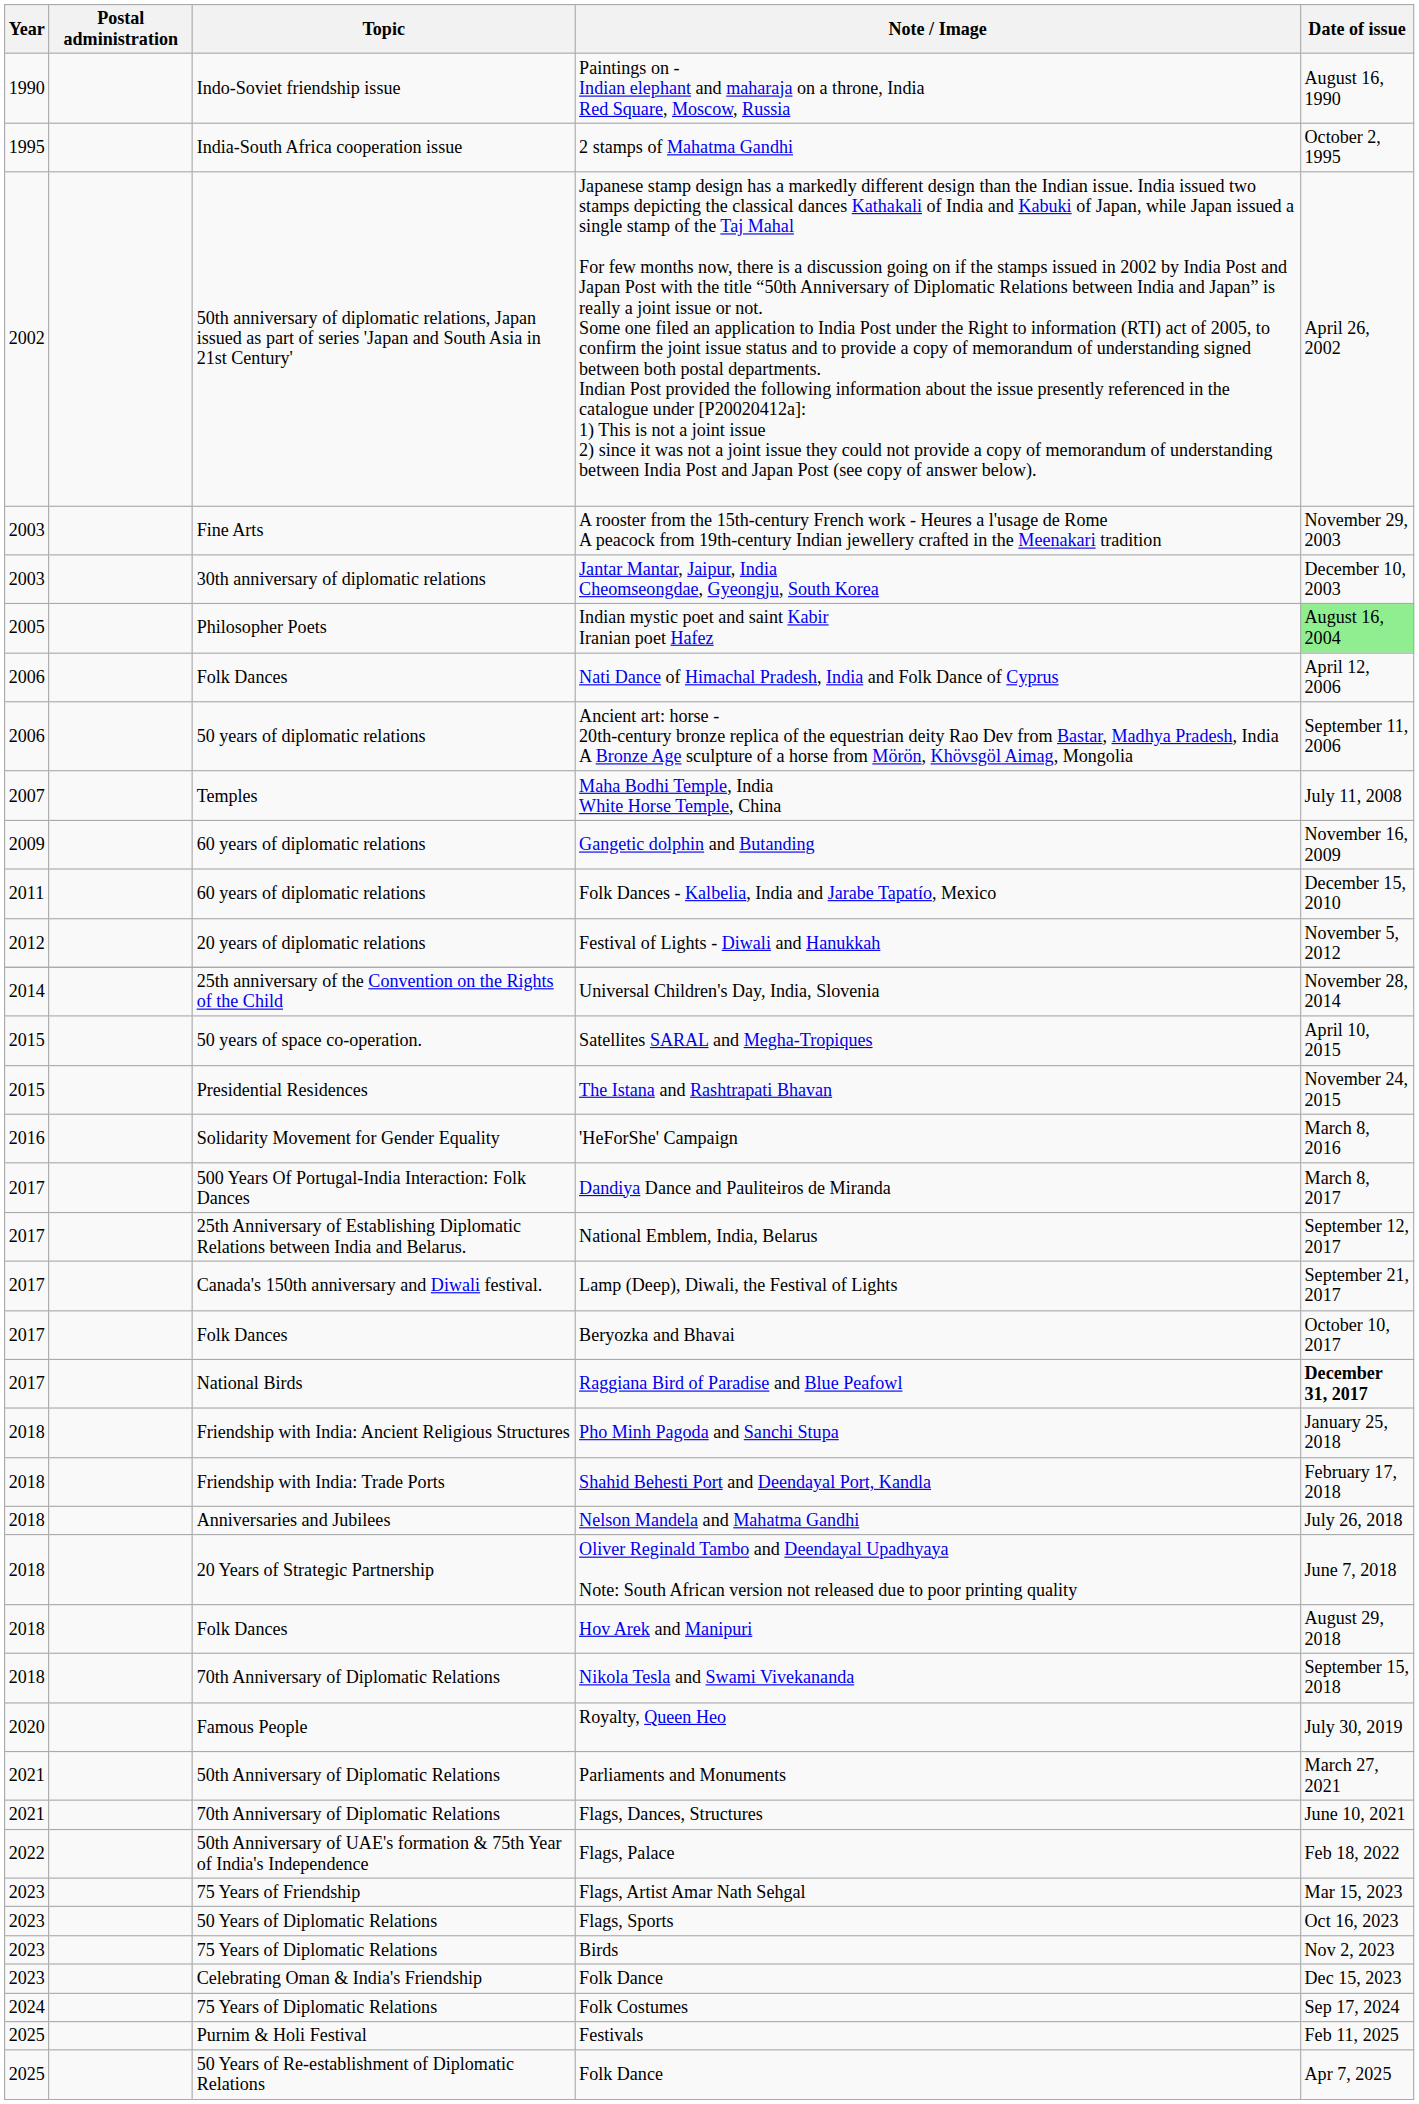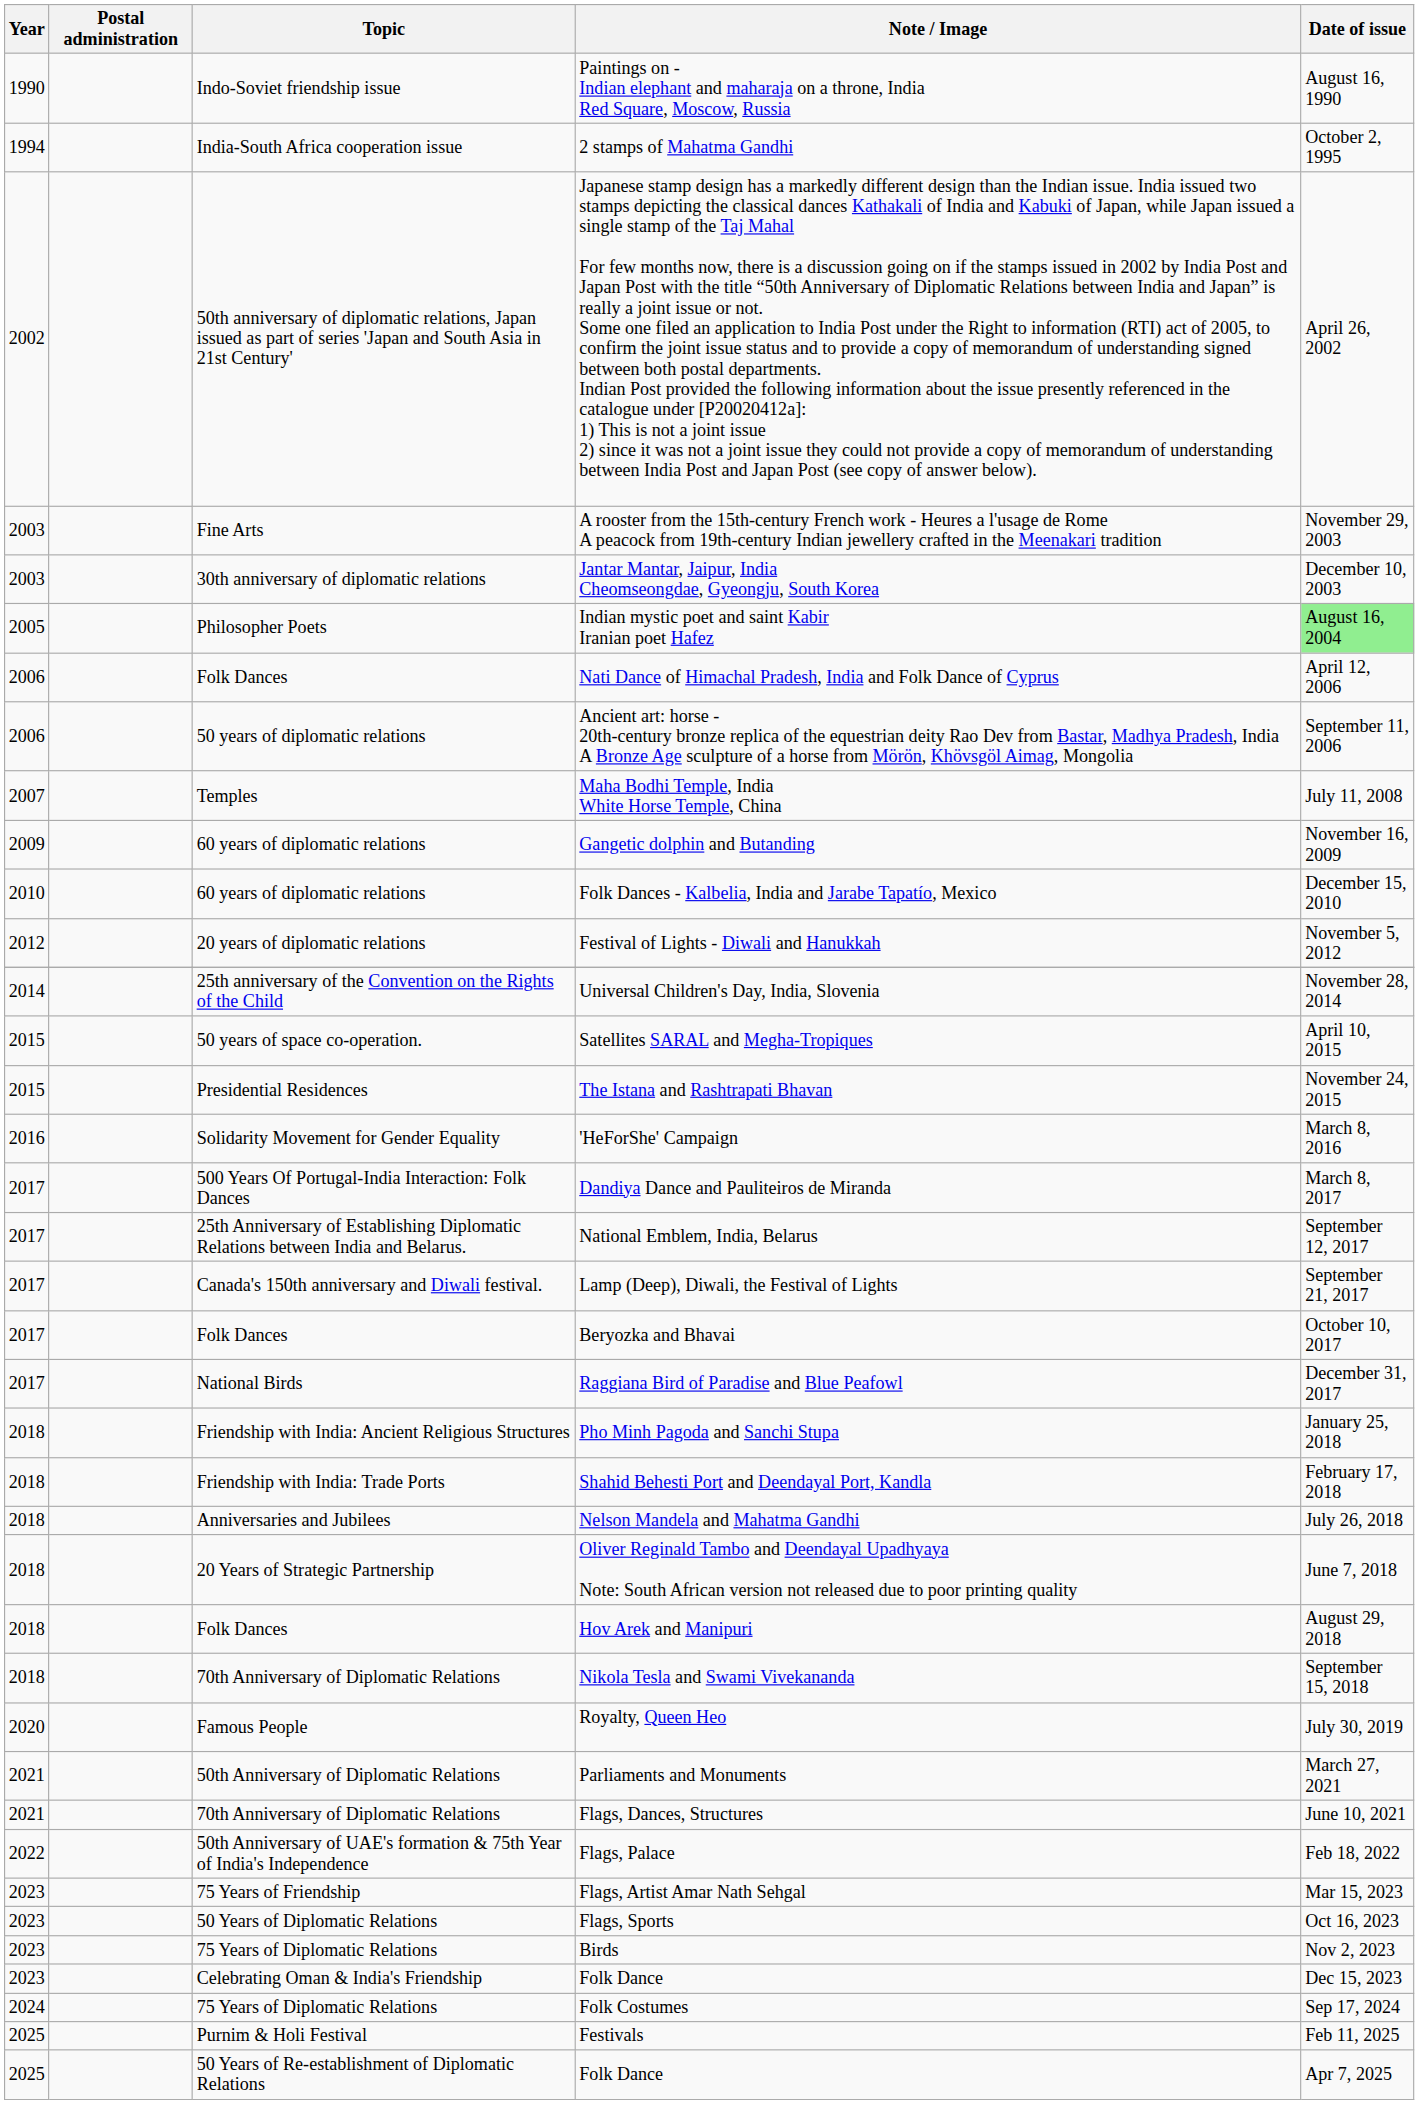(27, 147) 1995 -> (27, 147) 1994
(26, 893) 2011 -> (27, 893) 2010
(1344, 1383) bold -> (1356, 1383) normal
